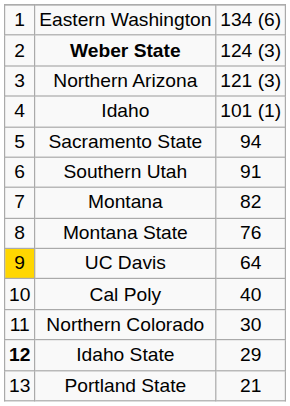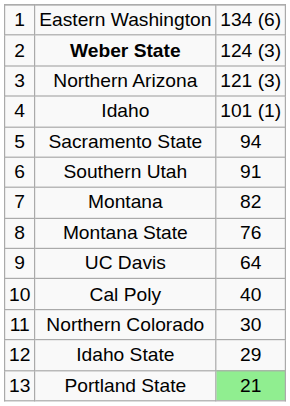(20, 263) gold background -> (20, 263) no background
(20, 354) bold -> (20, 354) normal
(251, 385) no background -> (251, 385) lightgreen background
